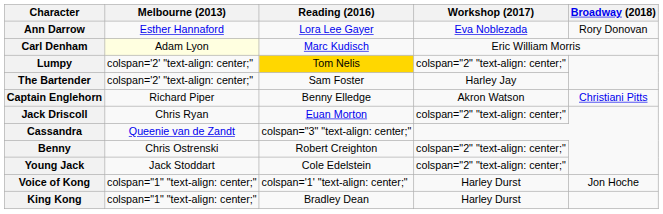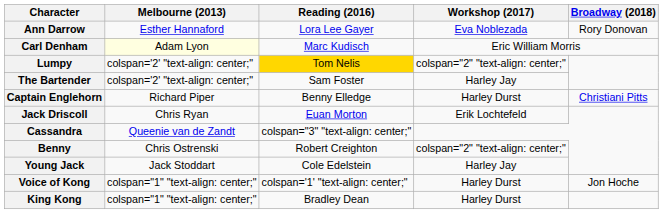(491, 98) Akron Watson -> (491, 98) Harley Durst
(491, 115) colspan="2" "text-align: center;" -> (491, 115) Erik Lochtefeld
(491, 166) colspan="2" "text-align: center;" -> (491, 166) Harley Jay
